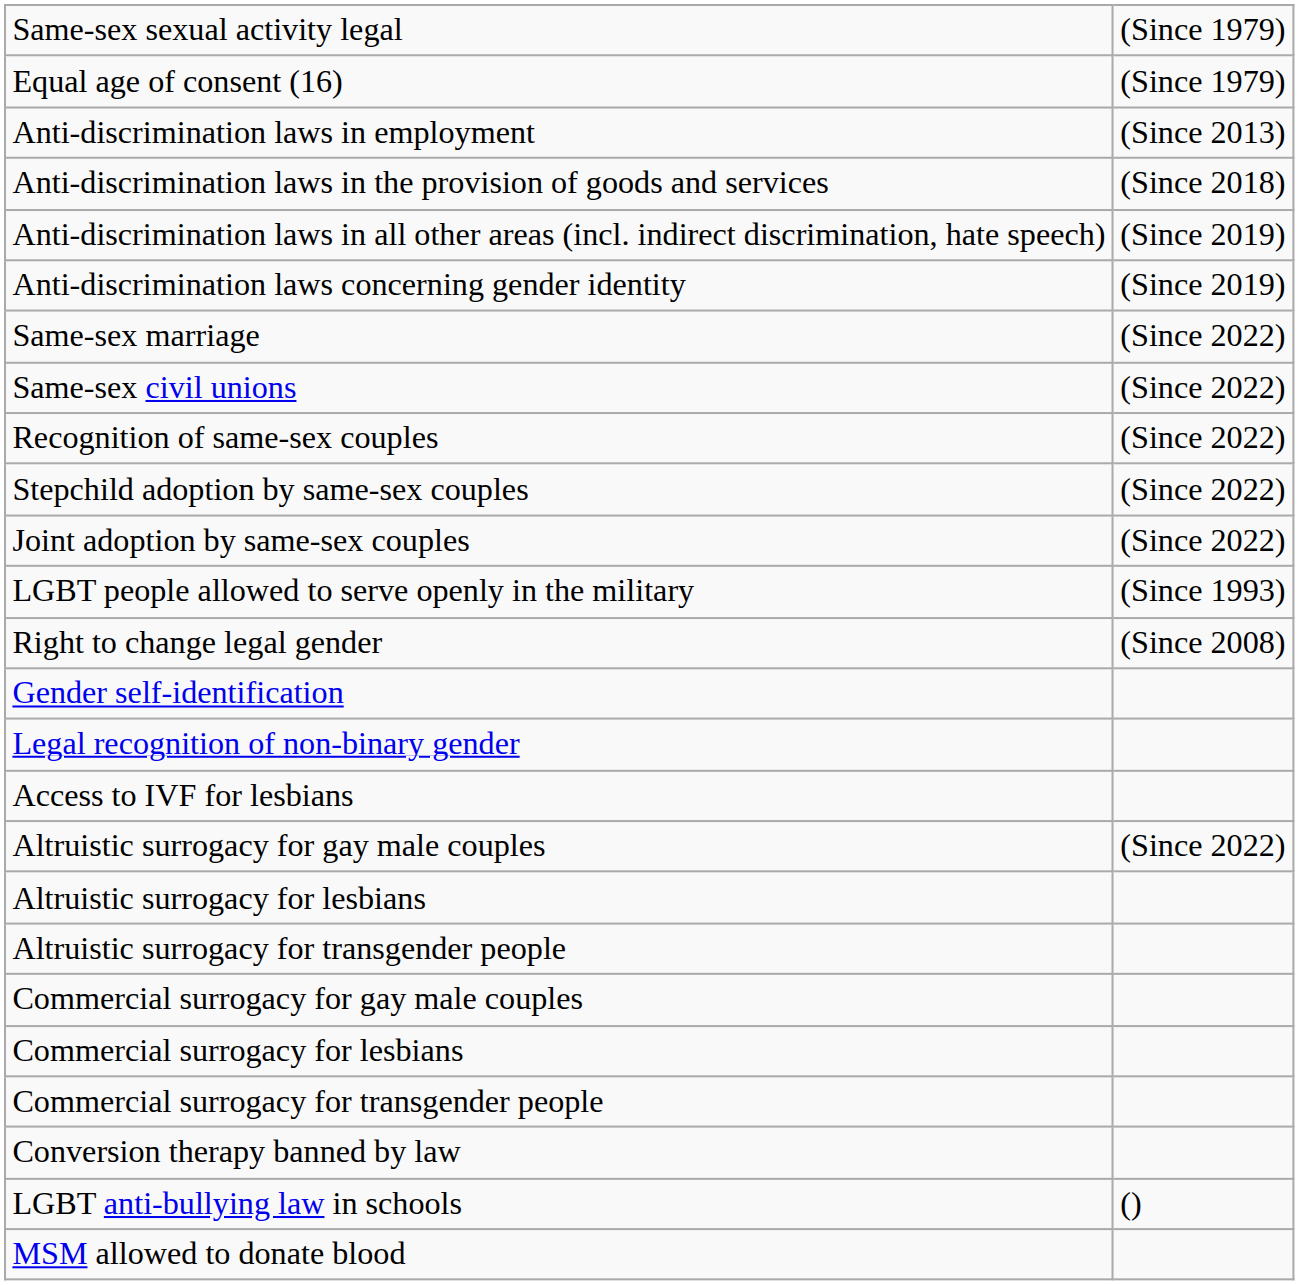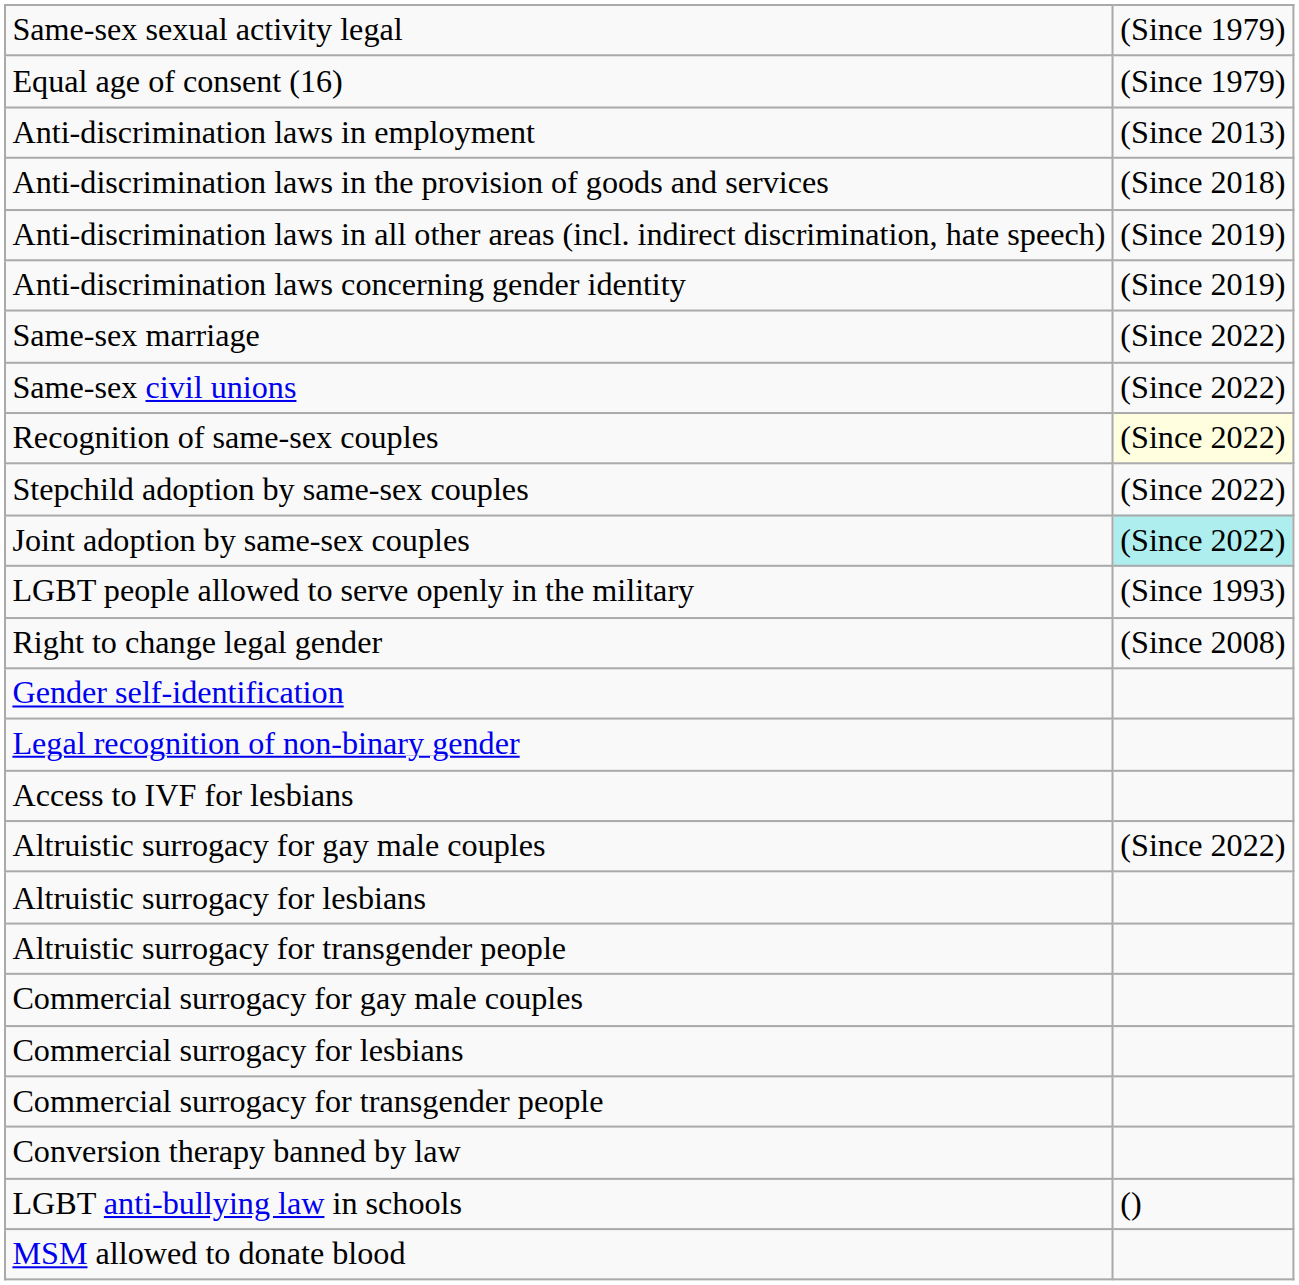(1203, 438) no background -> (1203, 438) lightyellow background
(1203, 540) no background -> (1203, 540) paleturquoise background
